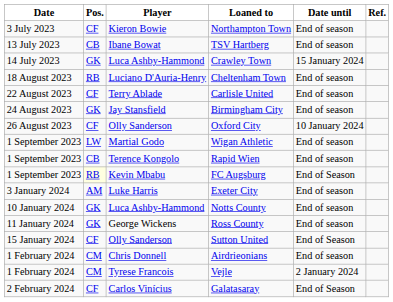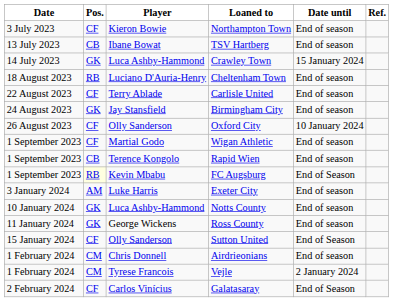(93, 142) LW -> (92, 142) CF
